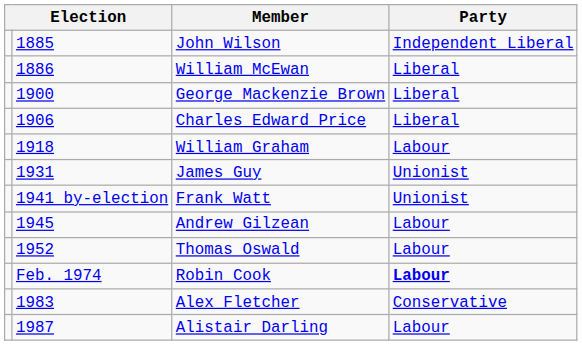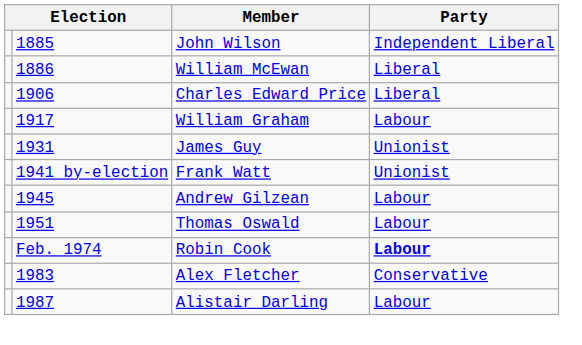- row: (280, 95)
(35, 147) 1918 -> (35, 121) 1917
(35, 250) 1952 -> (35, 224) 1951
